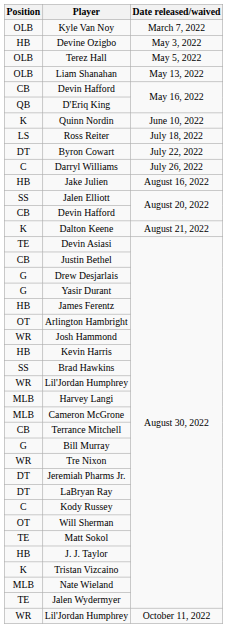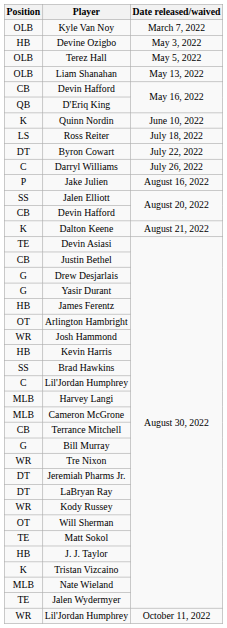(23, 182) HB -> (23, 182) P
(23, 383) WR -> (23, 383) C
(23, 507) C -> (23, 507) WR
